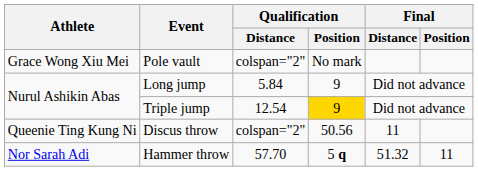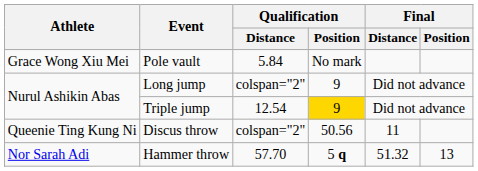(271, 61) colspan="2" -> (271, 61) 5.84
(271, 85) 5.84 -> (271, 85) colspan="2"
(447, 154) 11 -> (447, 154) 13
